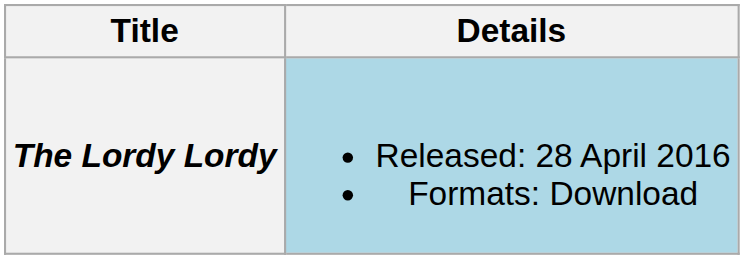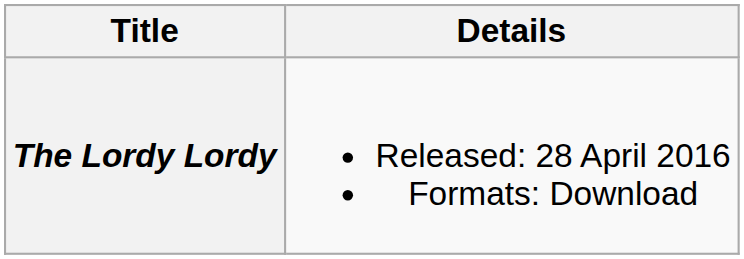(511, 174) lightblue background -> (511, 174) no background
